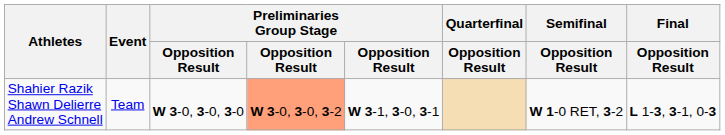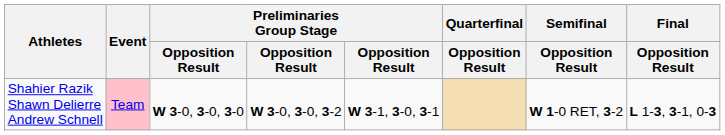(128, 104) no background -> (128, 104) pink background
(296, 112) lightsalmon background -> (296, 112) no background
